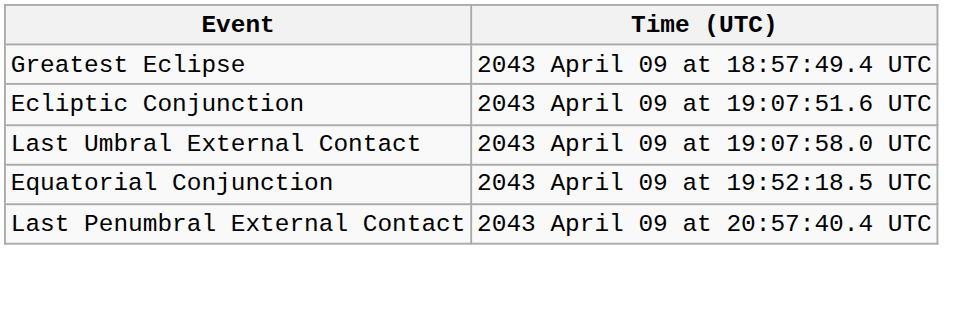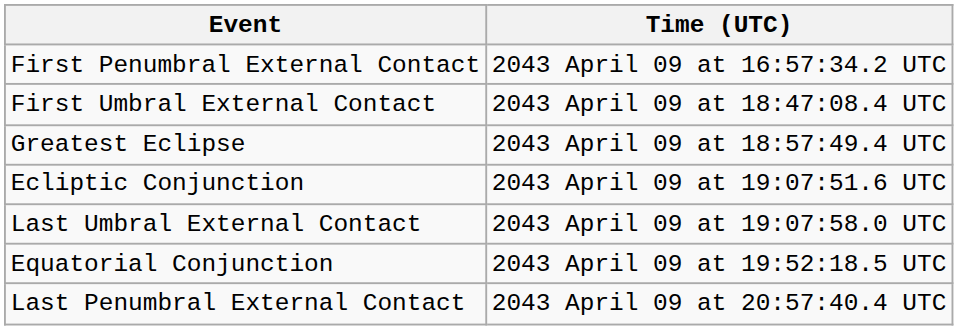+ row: (245, 65)
+ row: (223, 105)
